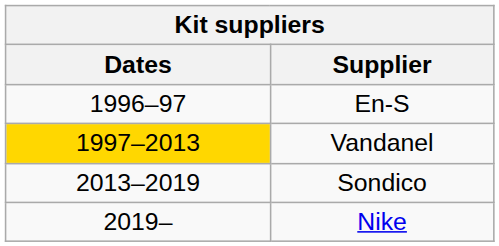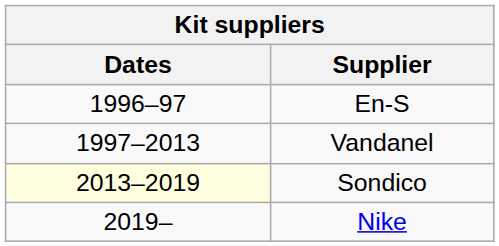(138, 142) gold background -> (138, 142) no background
(138, 182) no background -> (138, 182) lightyellow background
